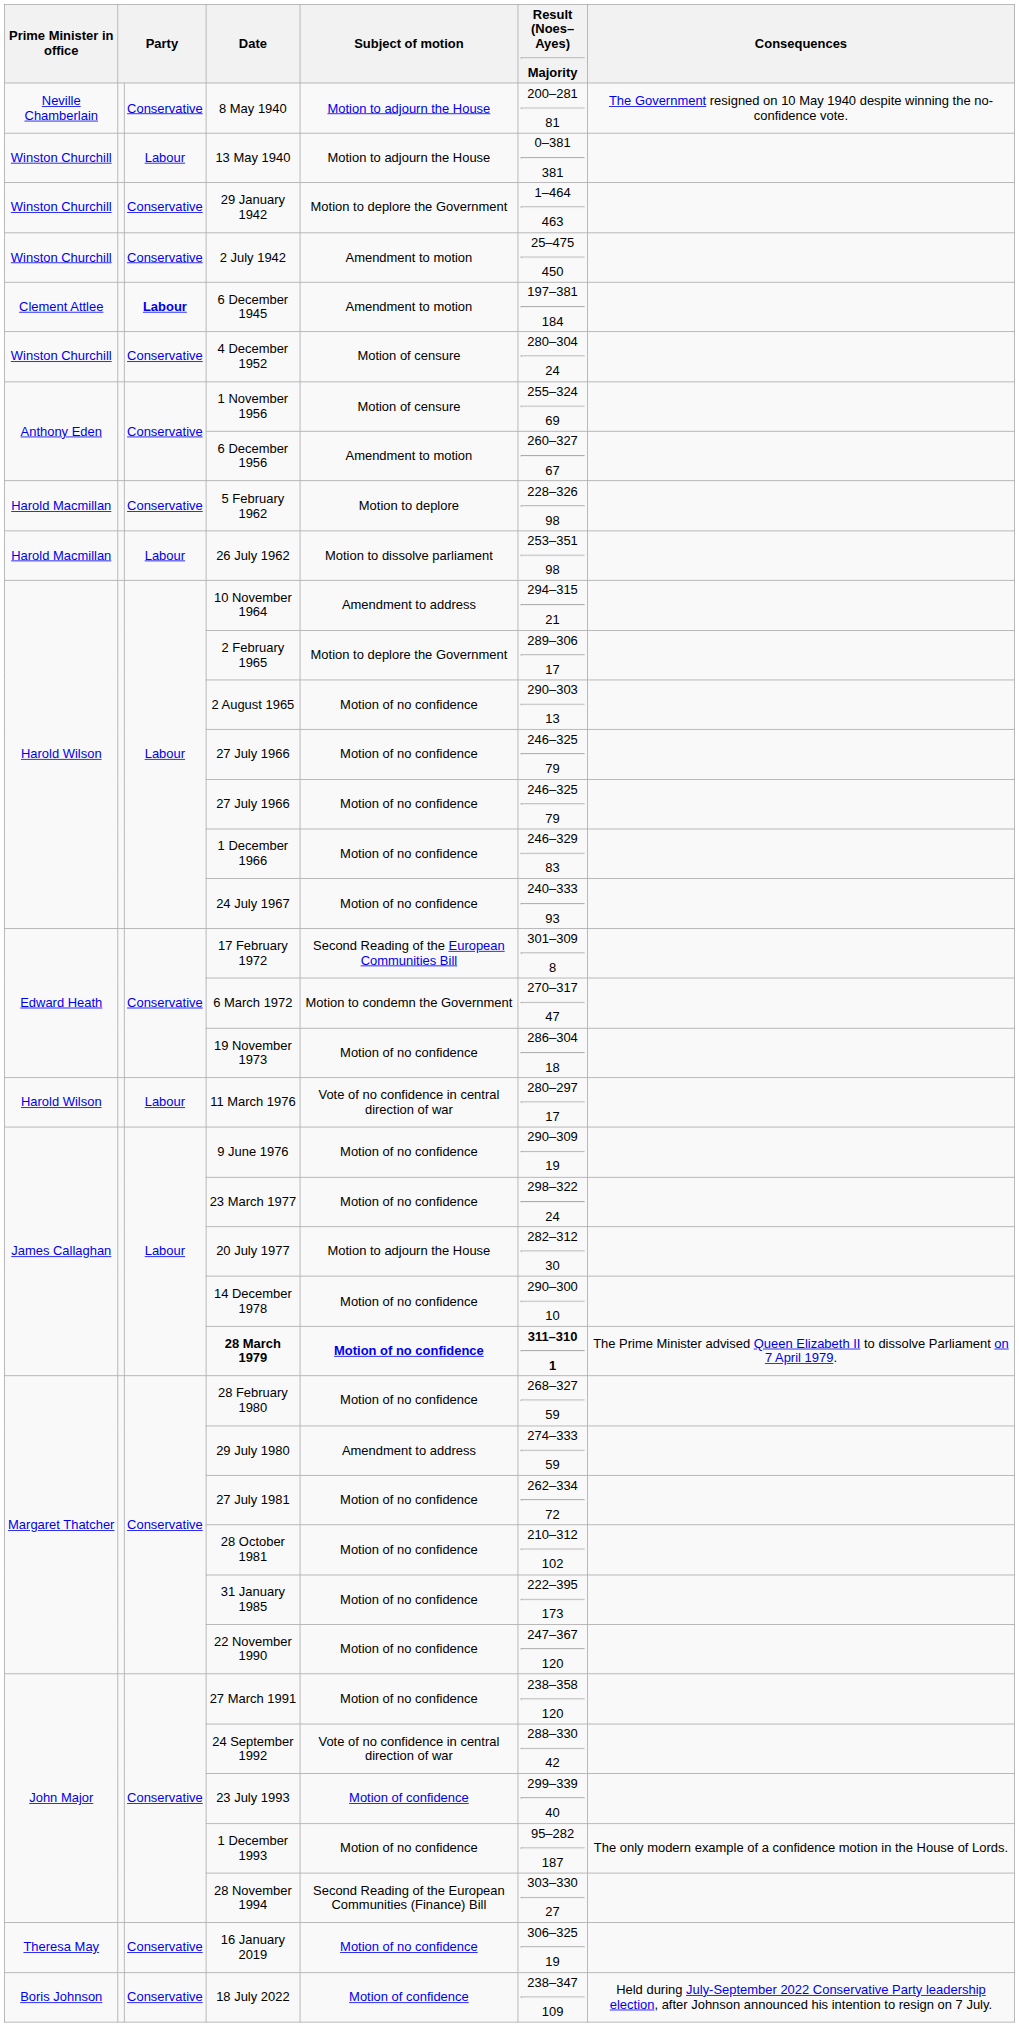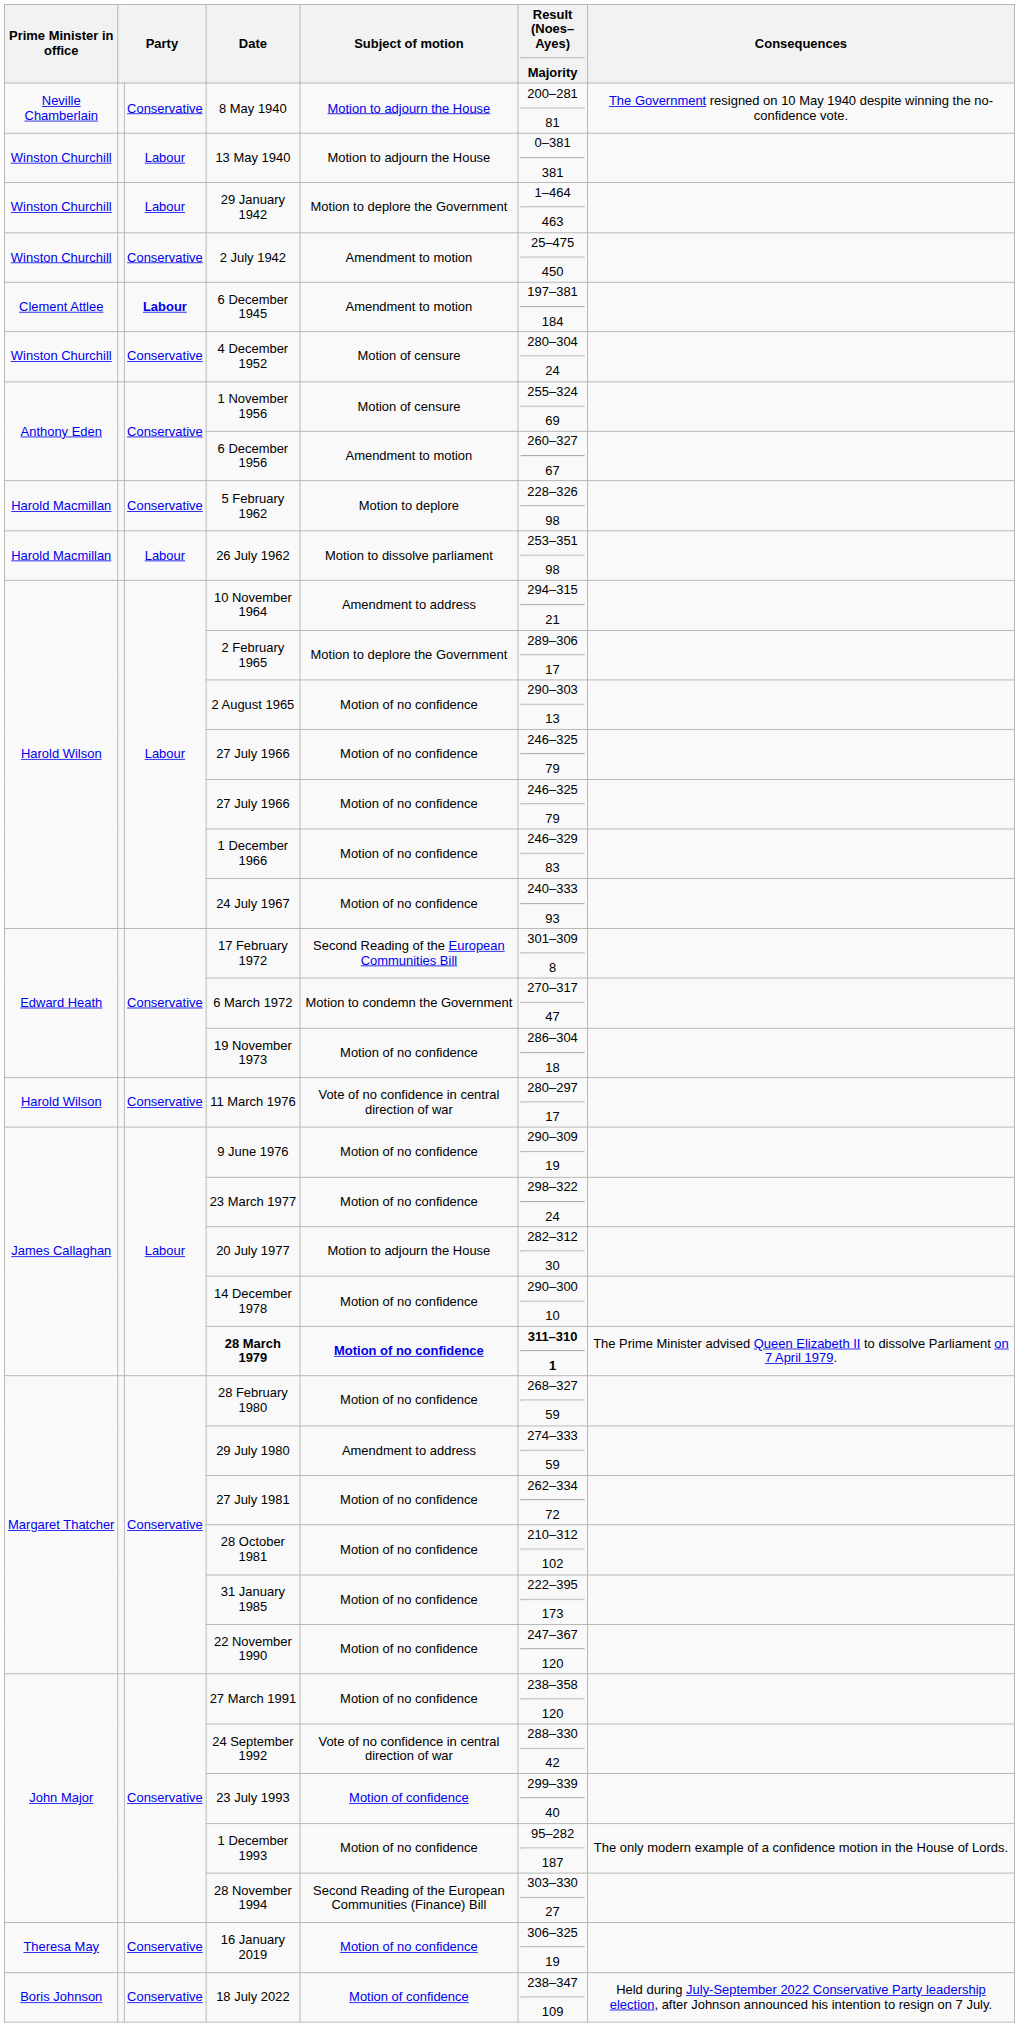(165, 207) Conservative -> (165, 207) Labour
(165, 1102) Labour -> (165, 1102) Conservative
